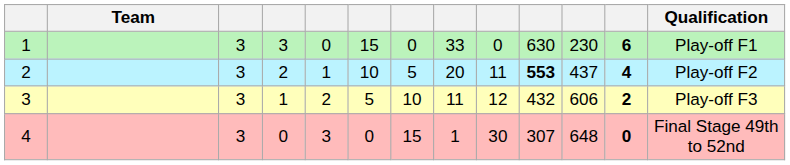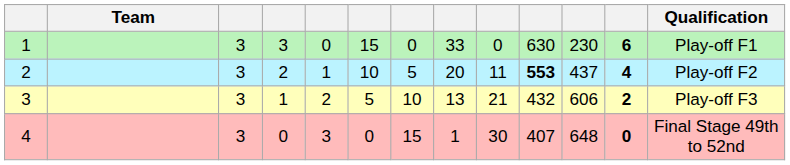(455, 99) 11 -> (455, 99) 13
(498, 99) 12 -> (498, 99) 21
(541, 136) 307 -> (541, 136) 407
